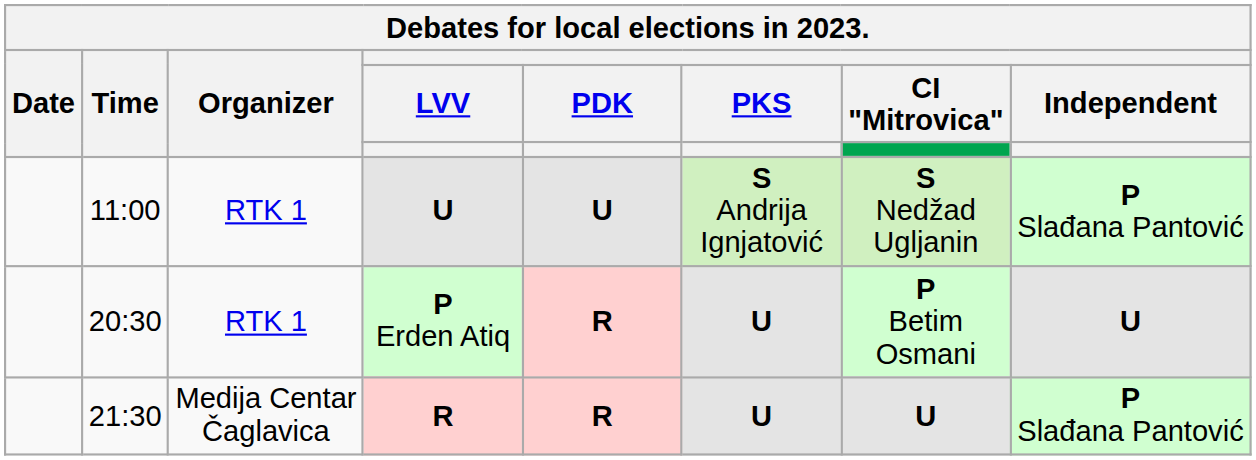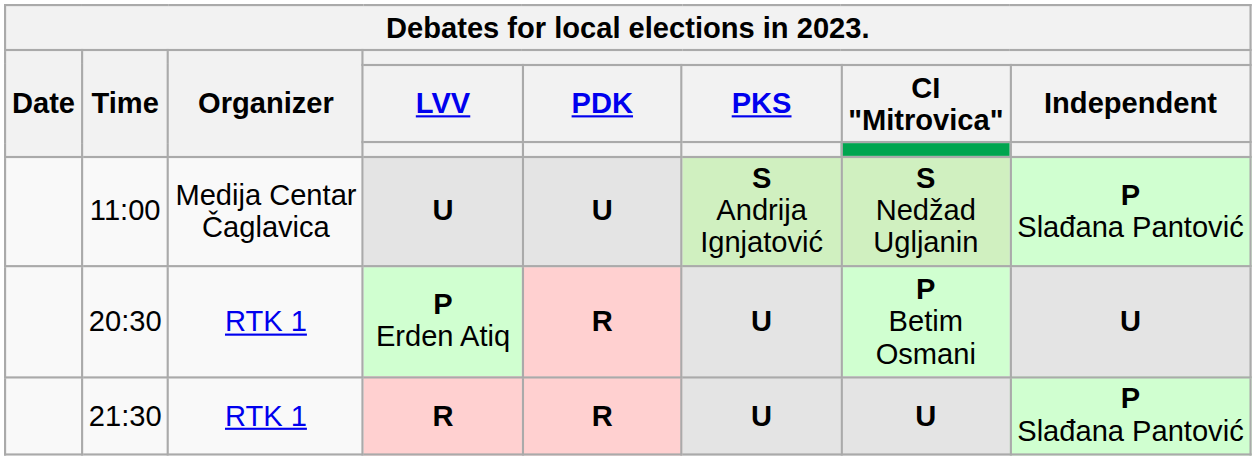(266, 211) RTK 1 -> (266, 211) Medija Centar Čaglavica
(266, 415) Medija Centar Čaglavica -> (266, 415) RTK 1
